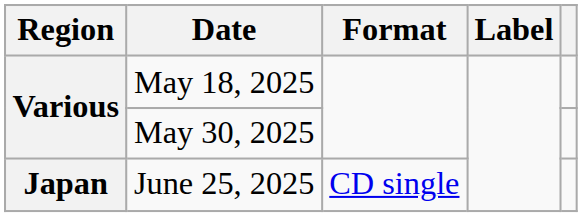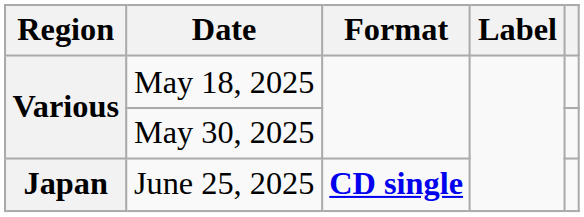(394, 183) normal -> (396, 183) bold
